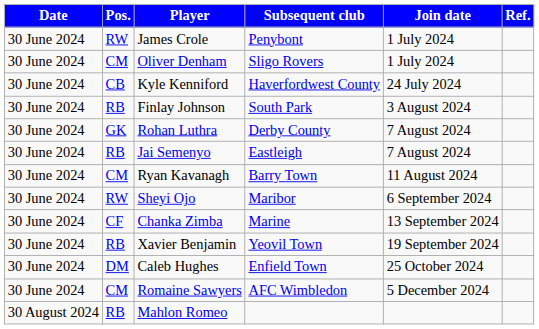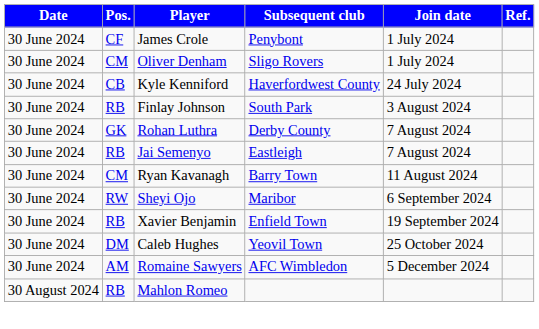(117, 38) RW -> (114, 38) CF
- row: (180, 221)
(285, 244) Yeovil Town -> (288, 221) Enfield Town
(288, 267) Enfield Town -> (285, 244) Yeovil Town
(117, 289) CM -> (117, 267) AM
